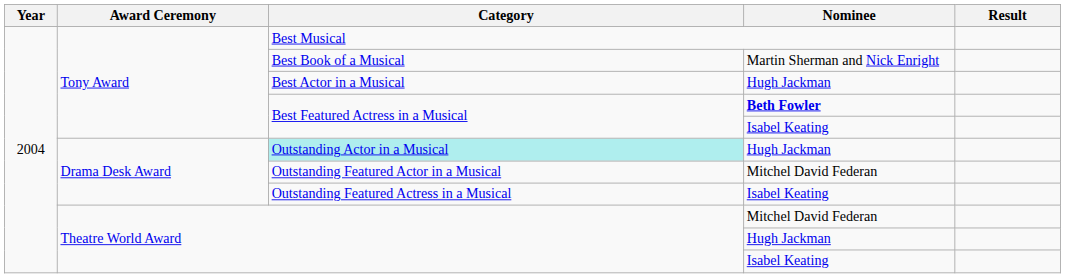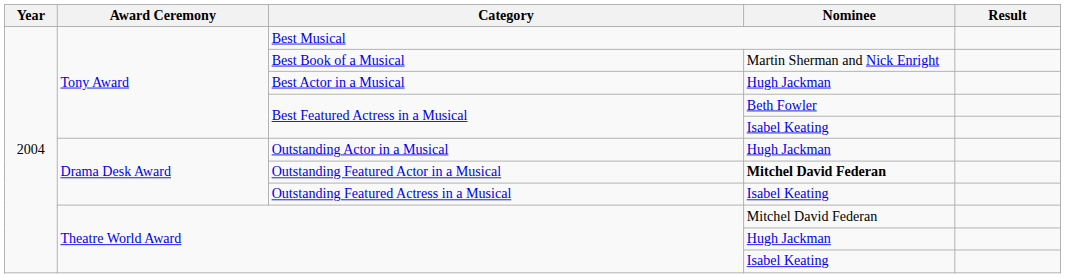(784, 104) bold -> (782, 104) normal
(360, 149) paleturquoise background -> (360, 149) no background
(812, 171) normal -> (816, 171) bold
